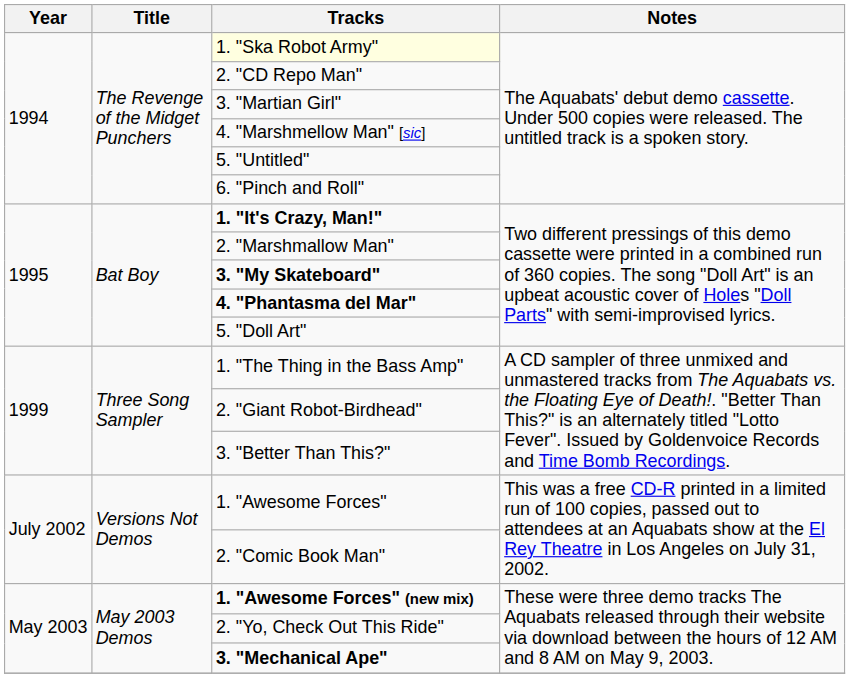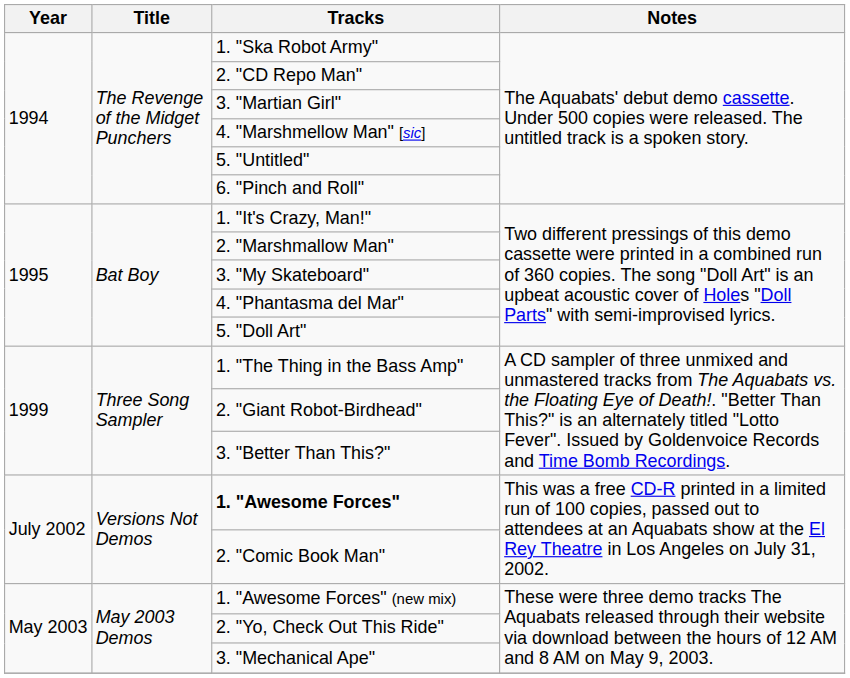(297, 47) lightyellow background -> (297, 47) no background
(299, 217) bold -> (294, 217) normal
(298, 274) bold -> (292, 274) normal
(316, 302) bold -> (310, 302) normal
(301, 502) normal -> (308, 502) bold
(345, 598) bold -> (336, 598) normal
(302, 657) bold -> (295, 657) normal
